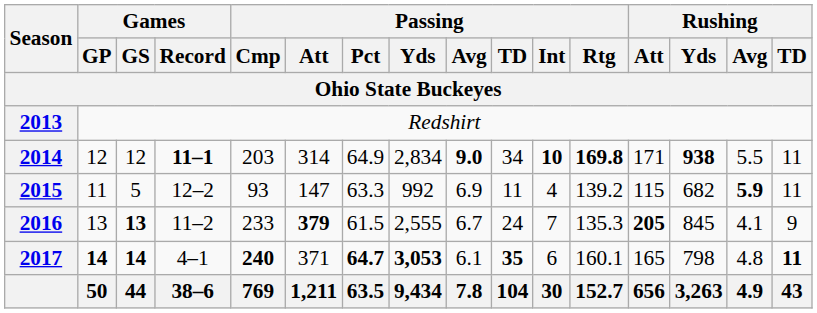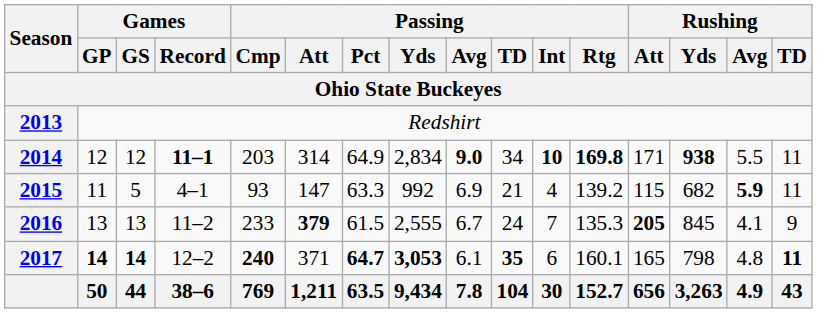(193, 190) 12–2 -> (193, 190) 4–1
(512, 190) 11 -> (512, 190) 21
(136, 223) bold -> (136, 223) normal
(193, 257) 4–1 -> (193, 257) 12–2
